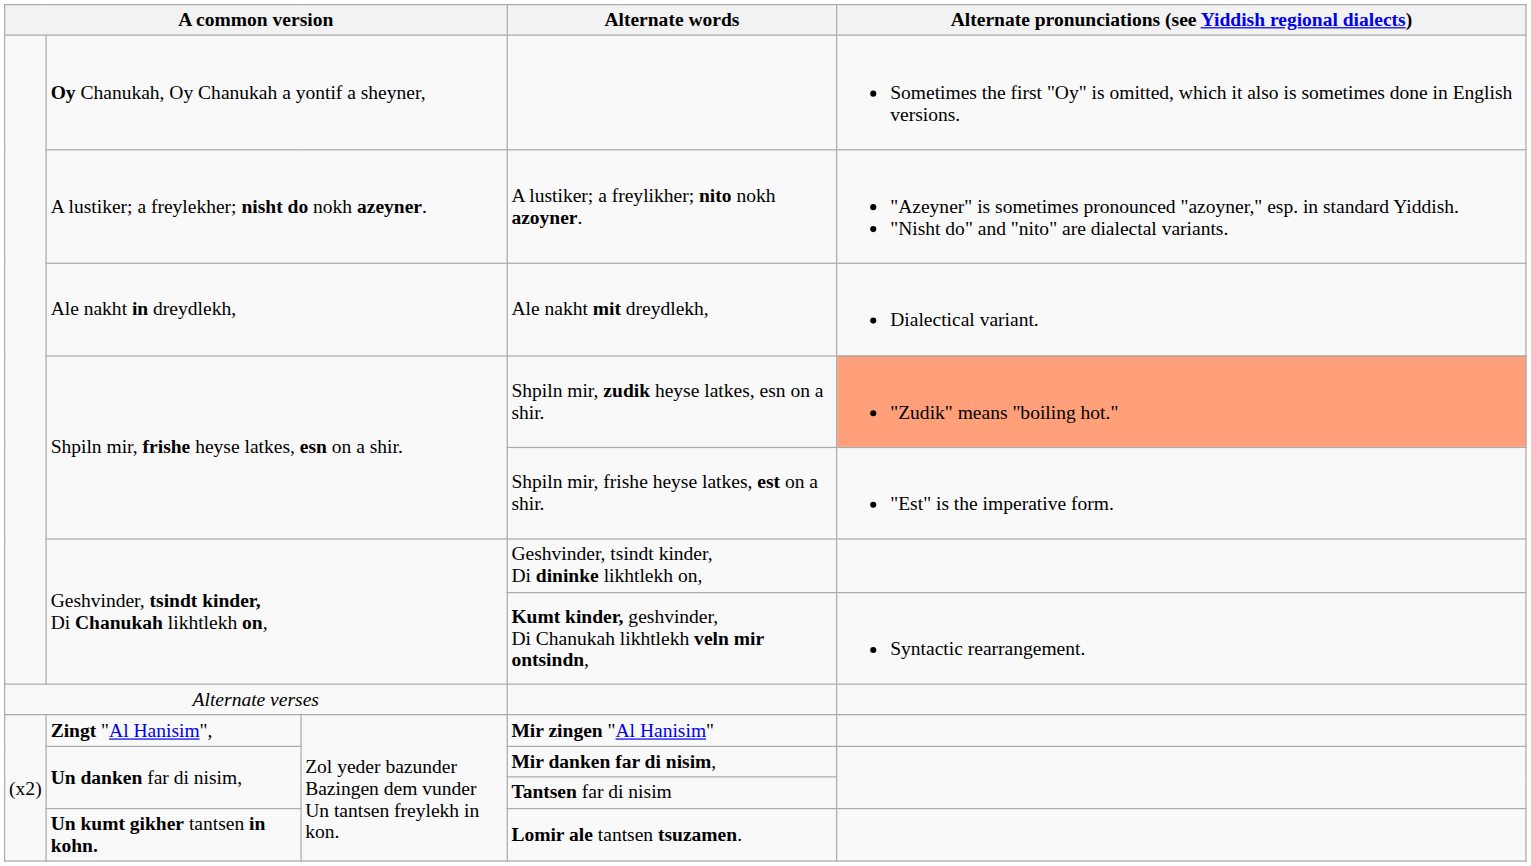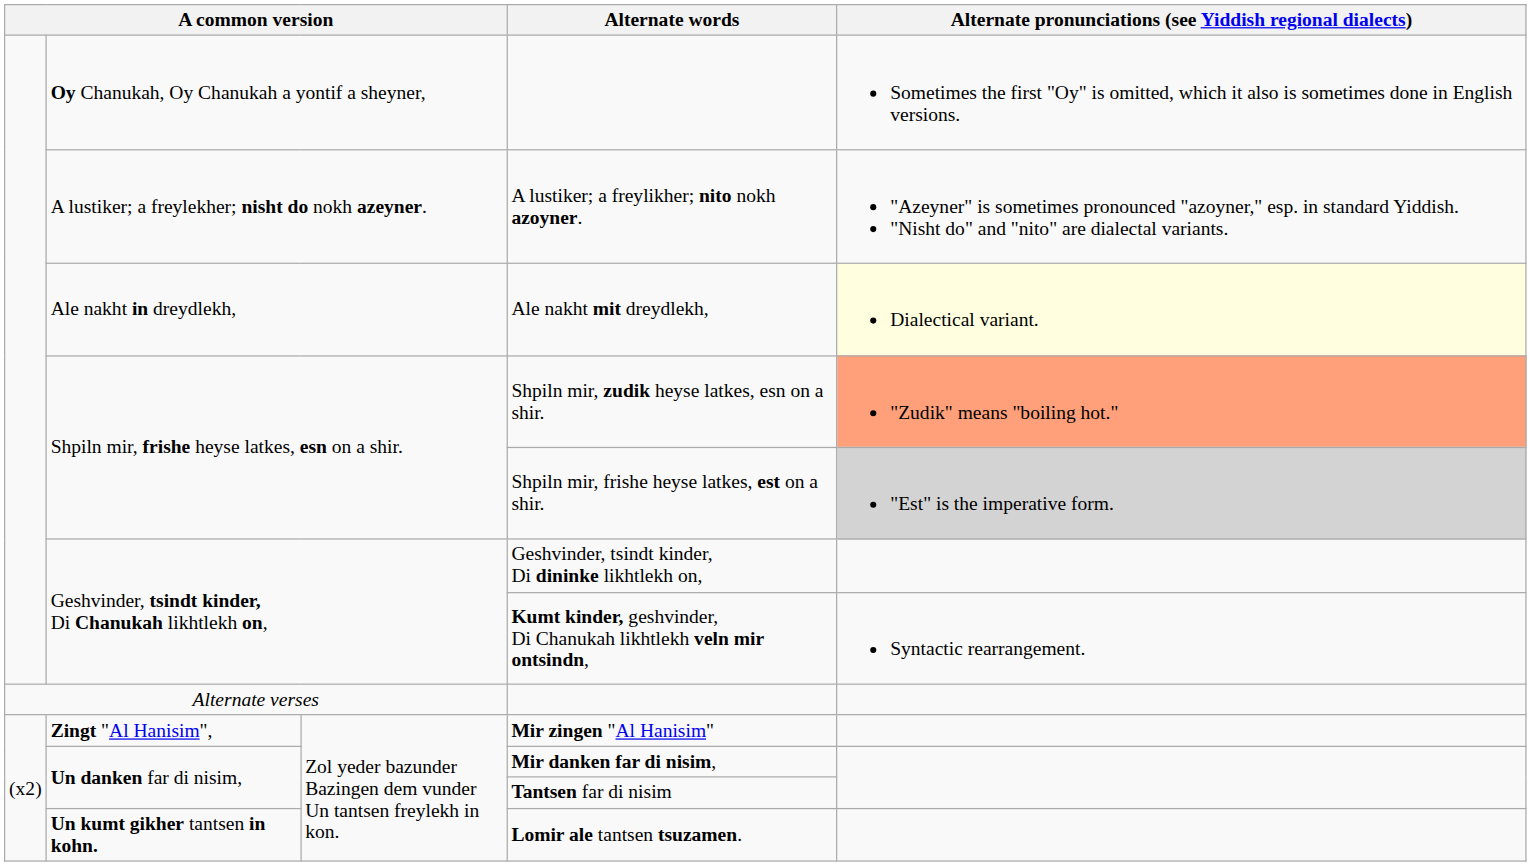(1181, 320) no background -> (1181, 320) lightyellow background
(1181, 504) no background -> (1181, 504) lightgrey background
